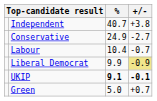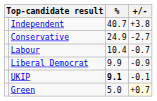(140, 63) khaki background -> (140, 63) no background
(140, 77) bold -> (140, 77) normal
(140, 90) no background -> (140, 90) lightyellow background
